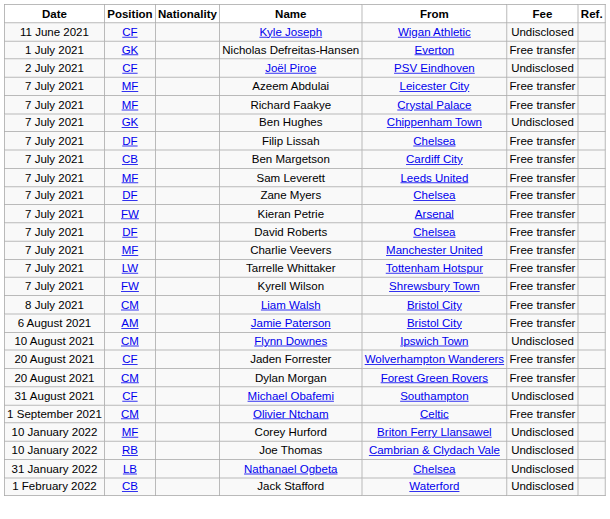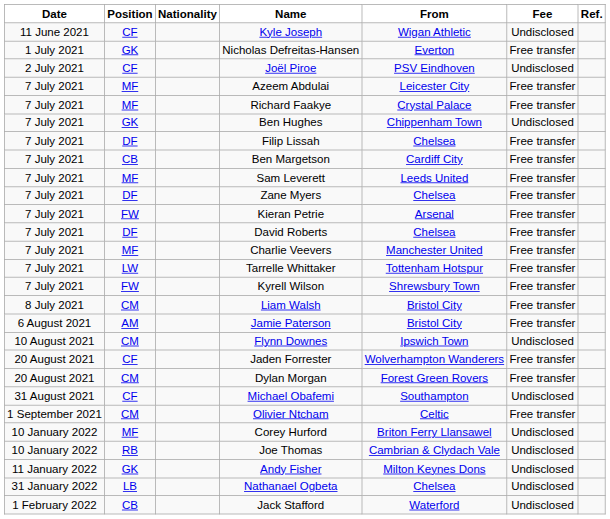+ row: (291, 469)
